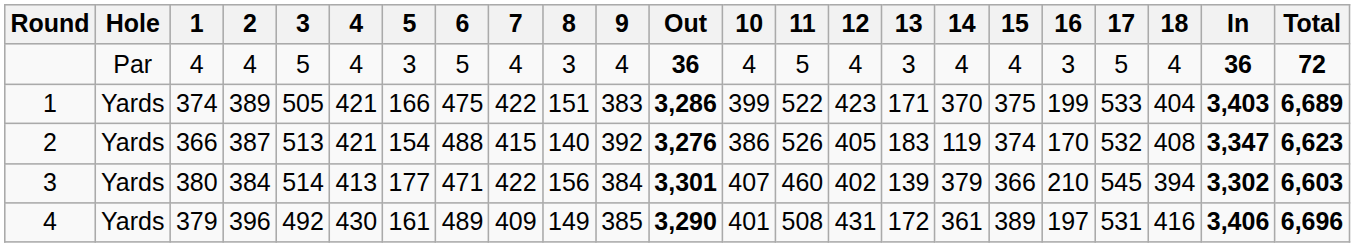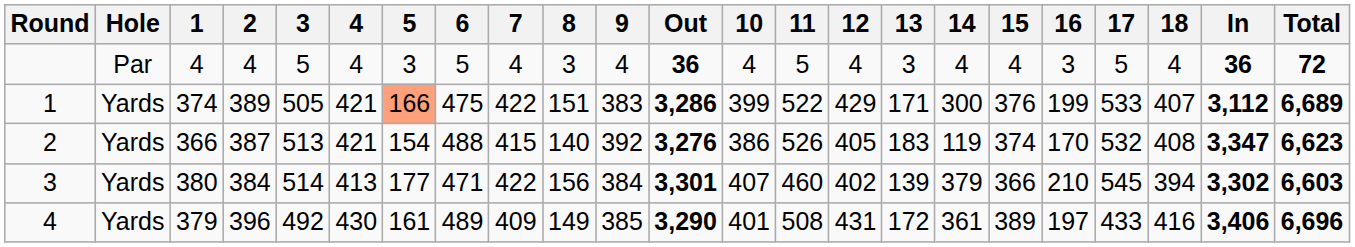(409, 103) no background -> (409, 103) lightsalmon background
(856, 103) 423 -> (856, 103) 429
(962, 103) 370 -> (962, 103) 300
(1015, 103) 375 -> (1015, 103) 376
(1174, 103) 404 -> (1174, 103) 407
(1238, 103) 3,403 -> (1238, 103) 3,112
(1121, 222) 531 -> (1121, 222) 433
